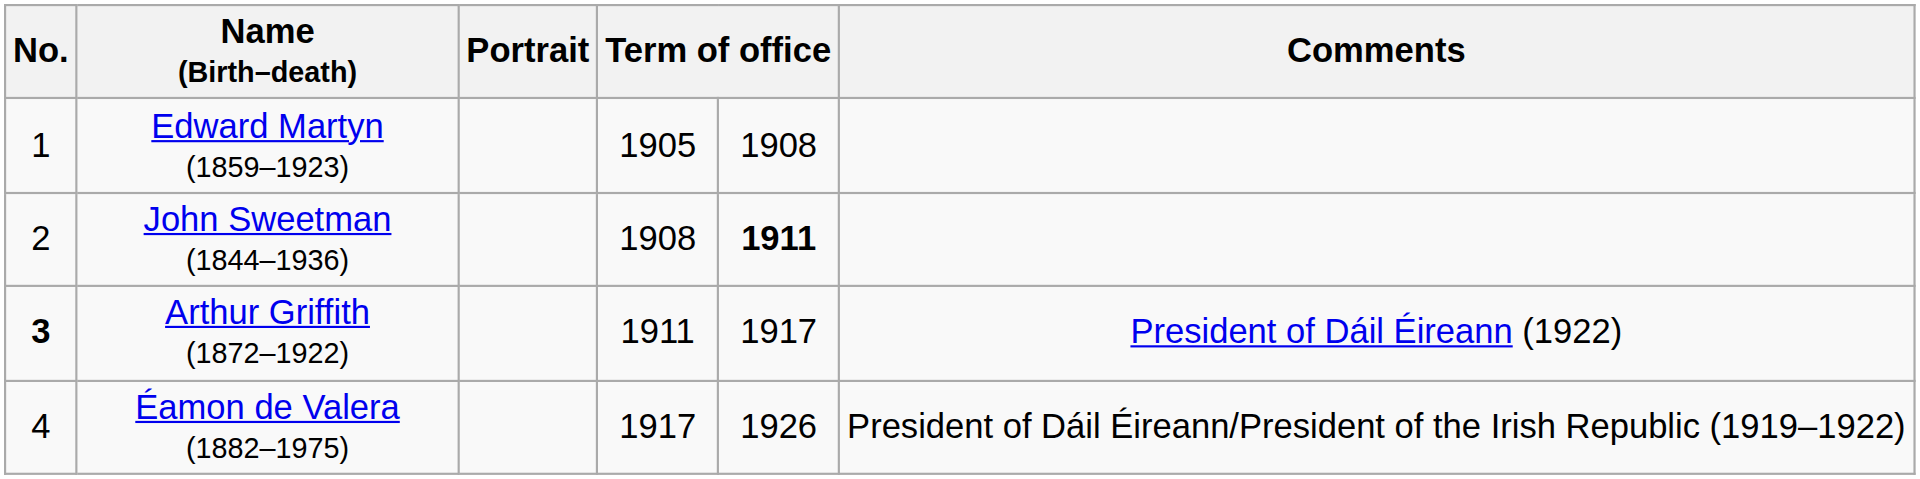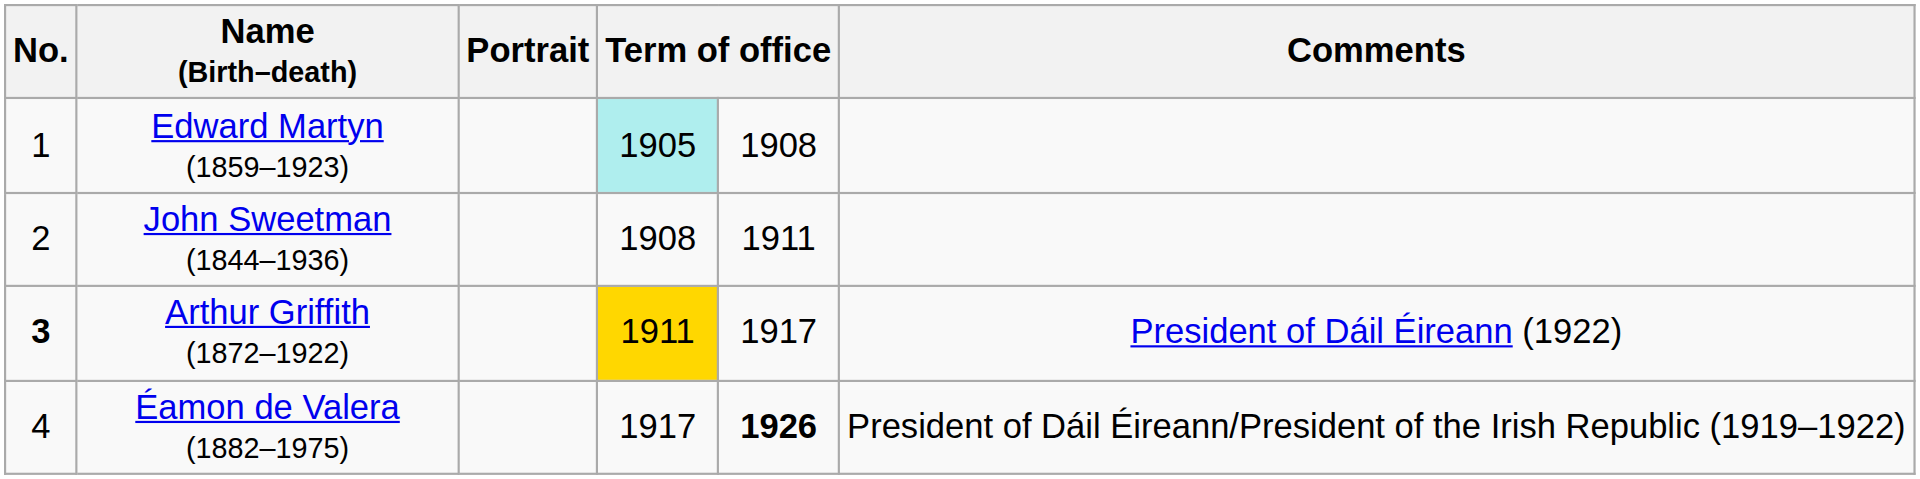(658, 145) no background -> (658, 145) paleturquoise background
(779, 238) bold -> (779, 238) normal
(658, 332) no background -> (658, 332) gold background
(779, 426) normal -> (779, 426) bold
